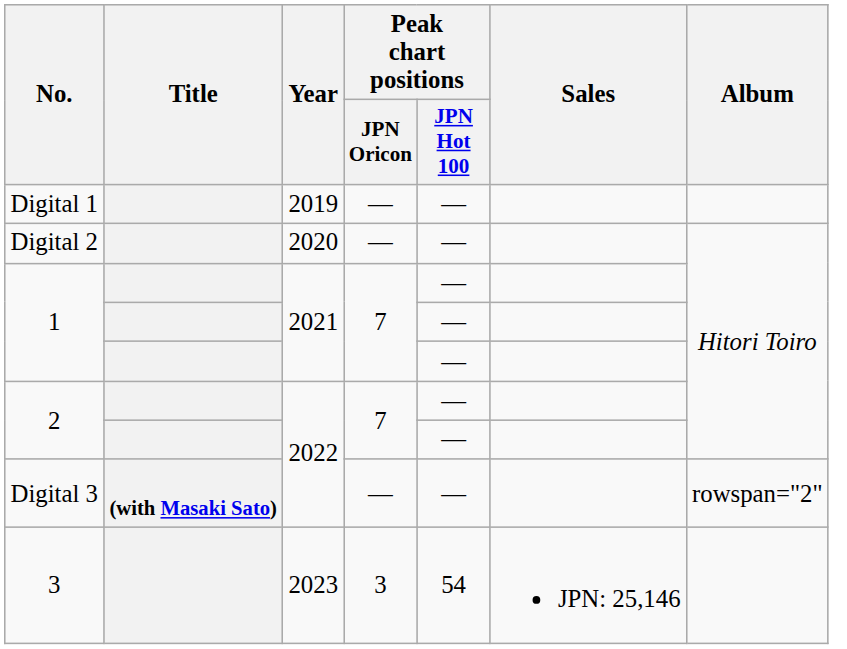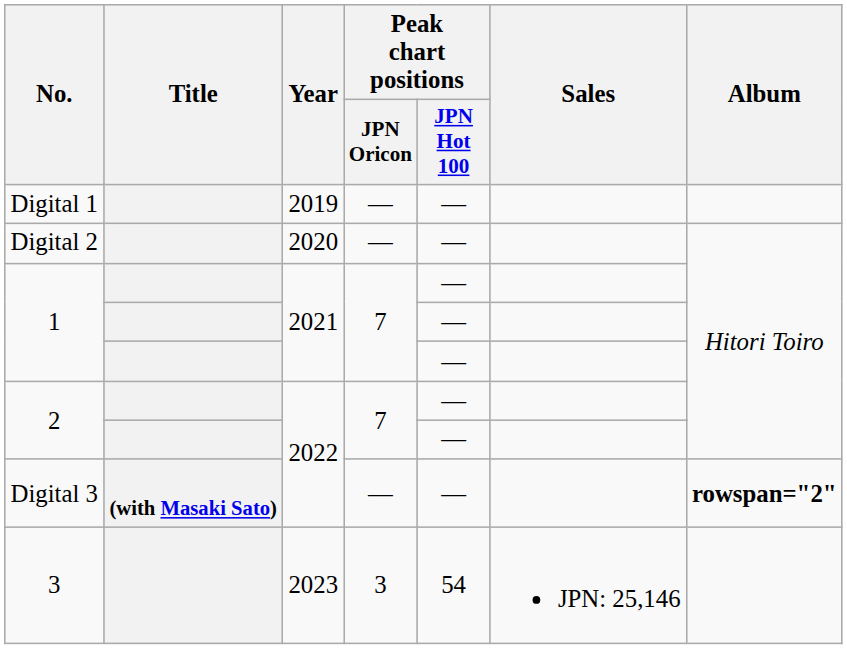(757, 492) normal -> (764, 492) bold
